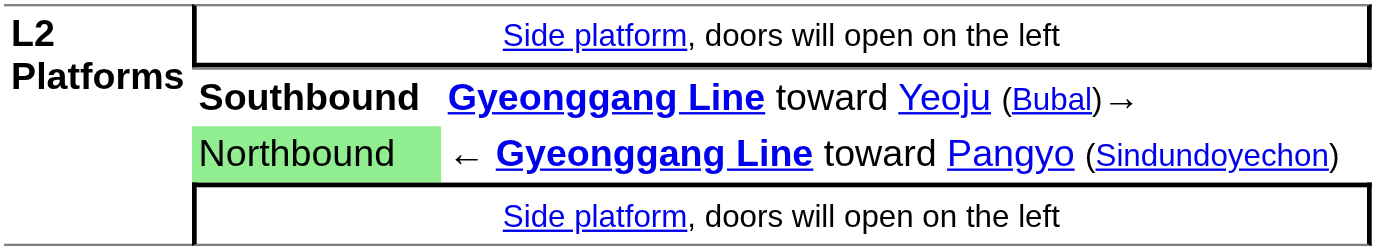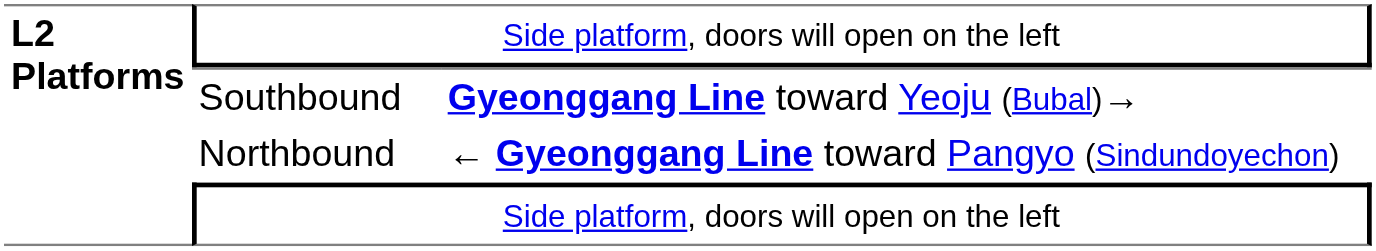(309, 97) bold -> (300, 97) normal
(297, 153) lightgreen background -> (297, 153) no background
